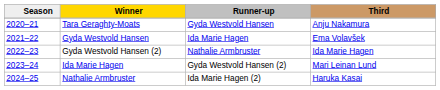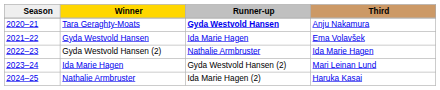(231, 24) normal -> (233, 24) bold
